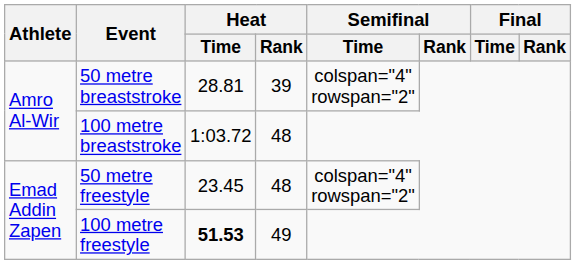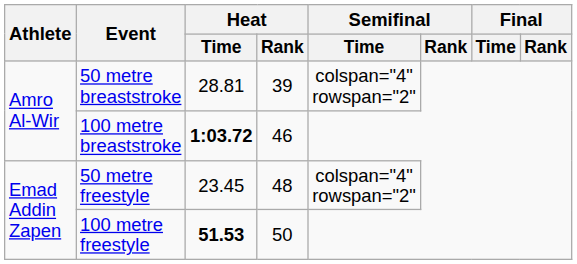(221, 136) normal -> (221, 136) bold
(281, 136) 48 -> (282, 136) 46
(281, 235) 49 -> (282, 235) 50
